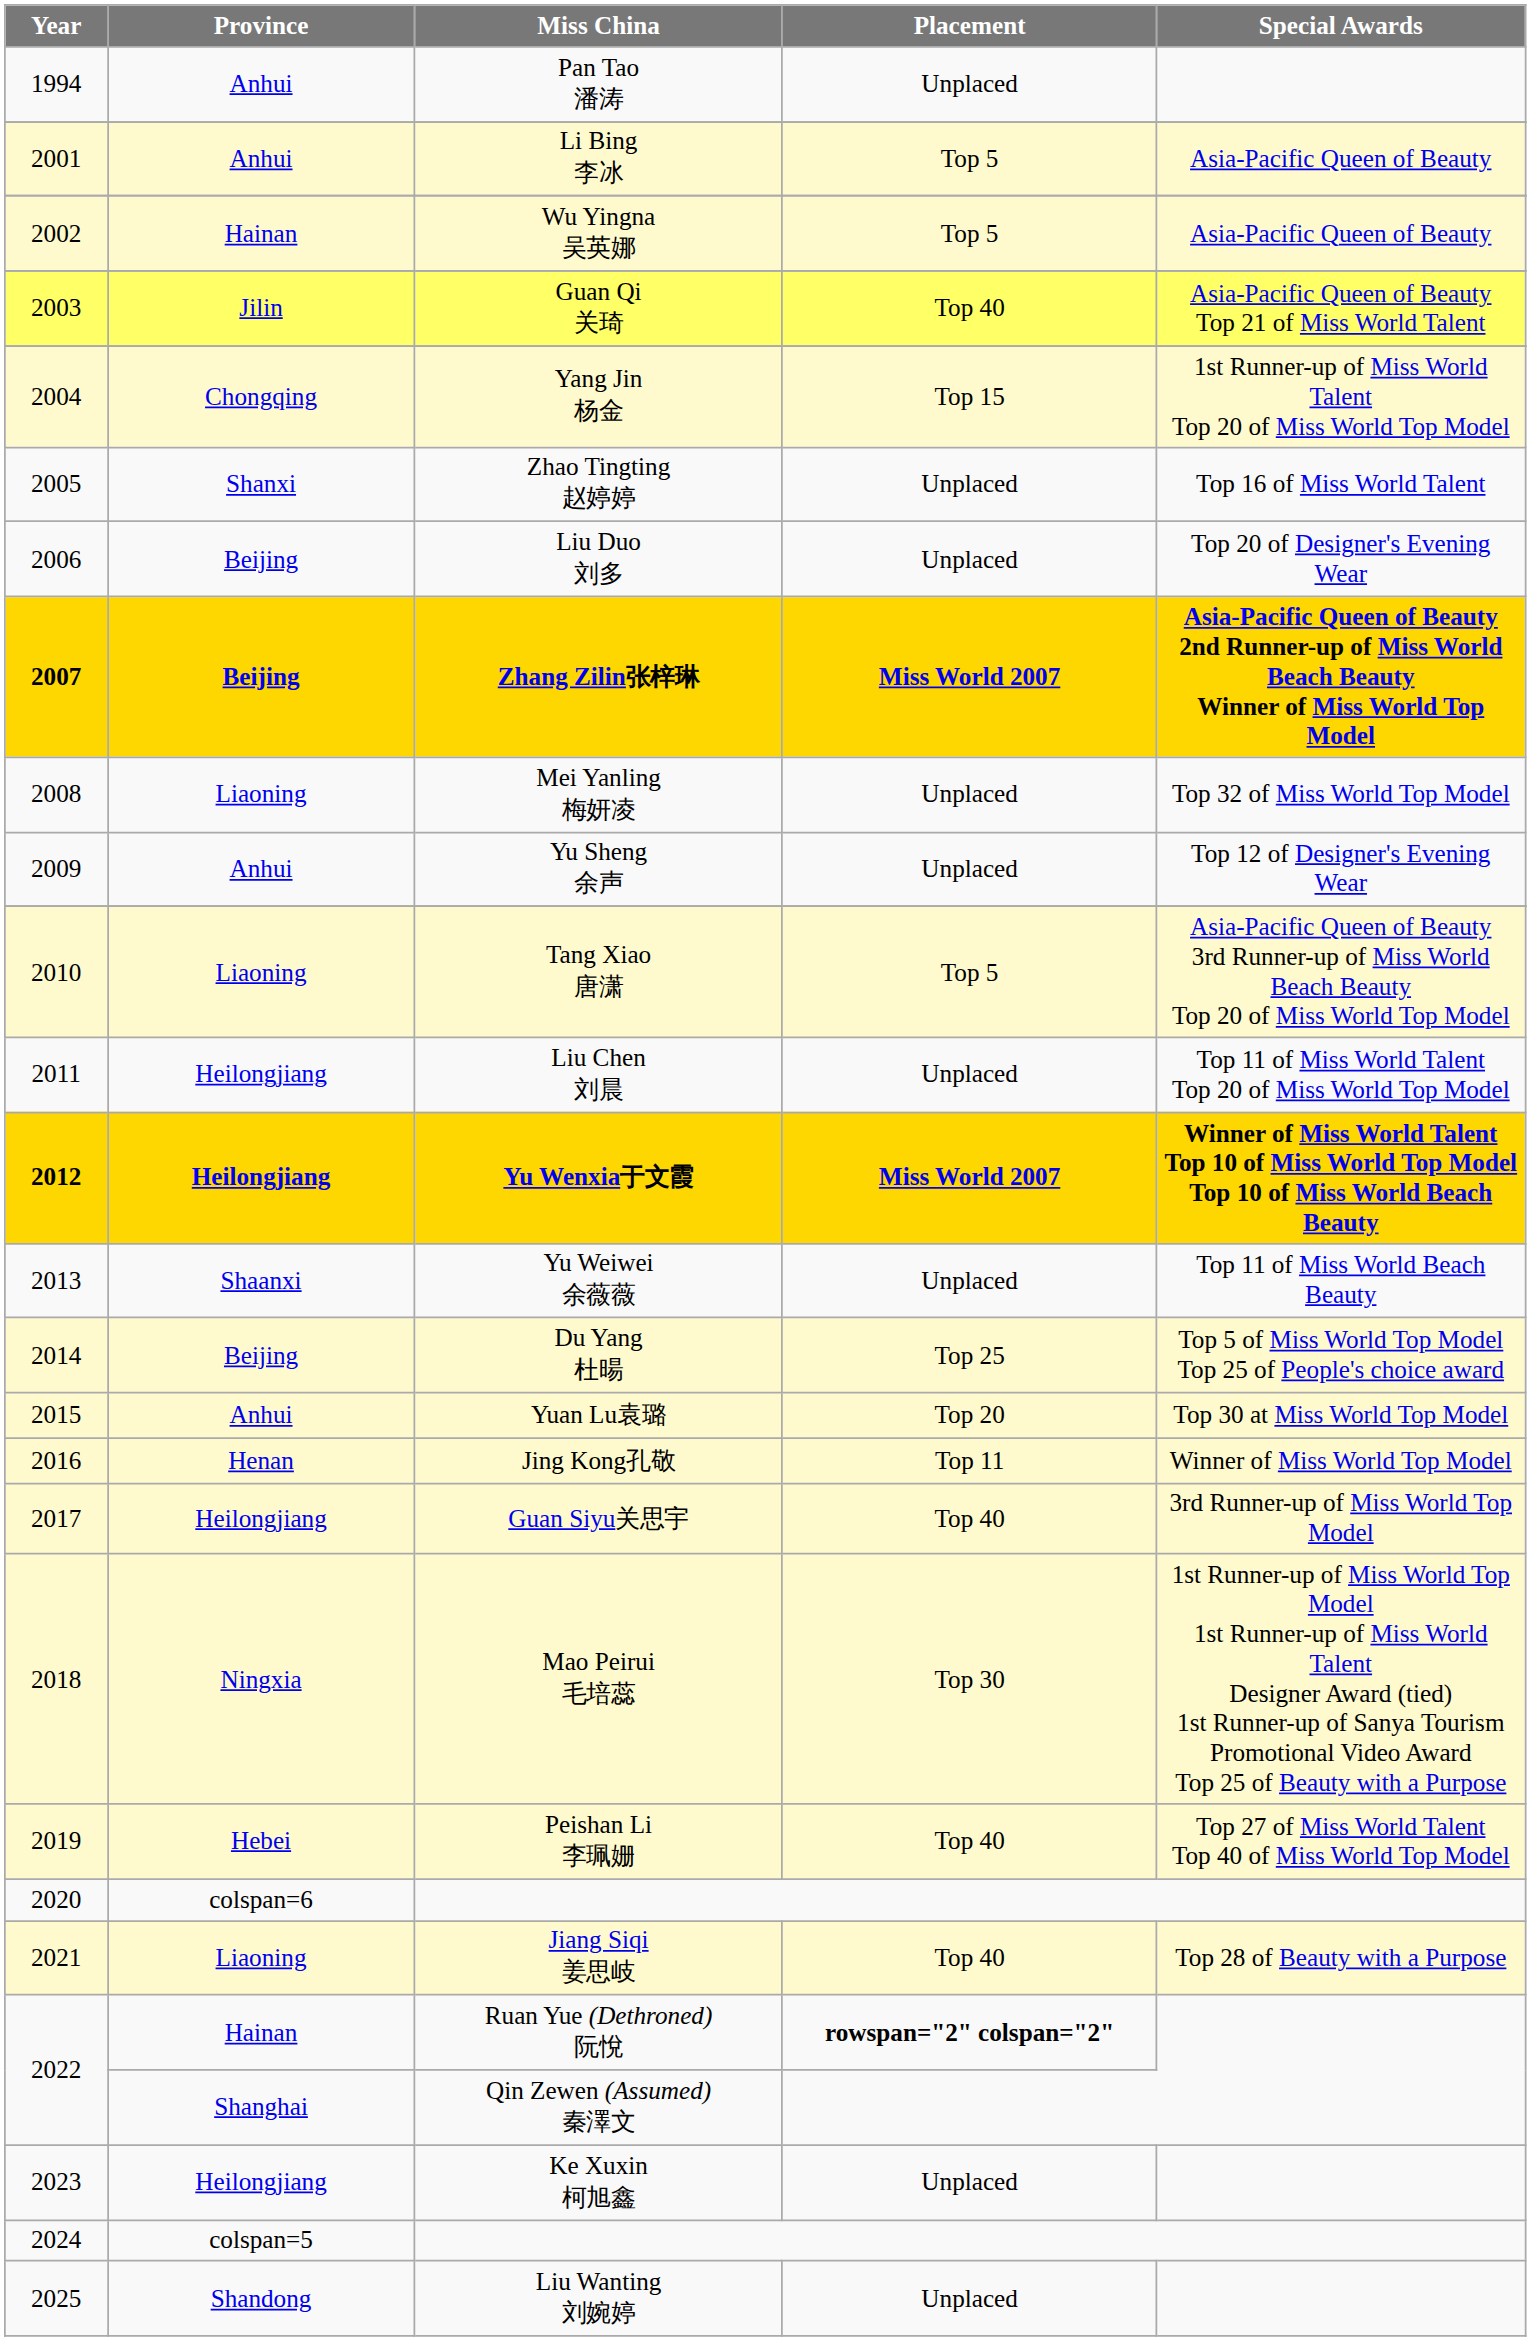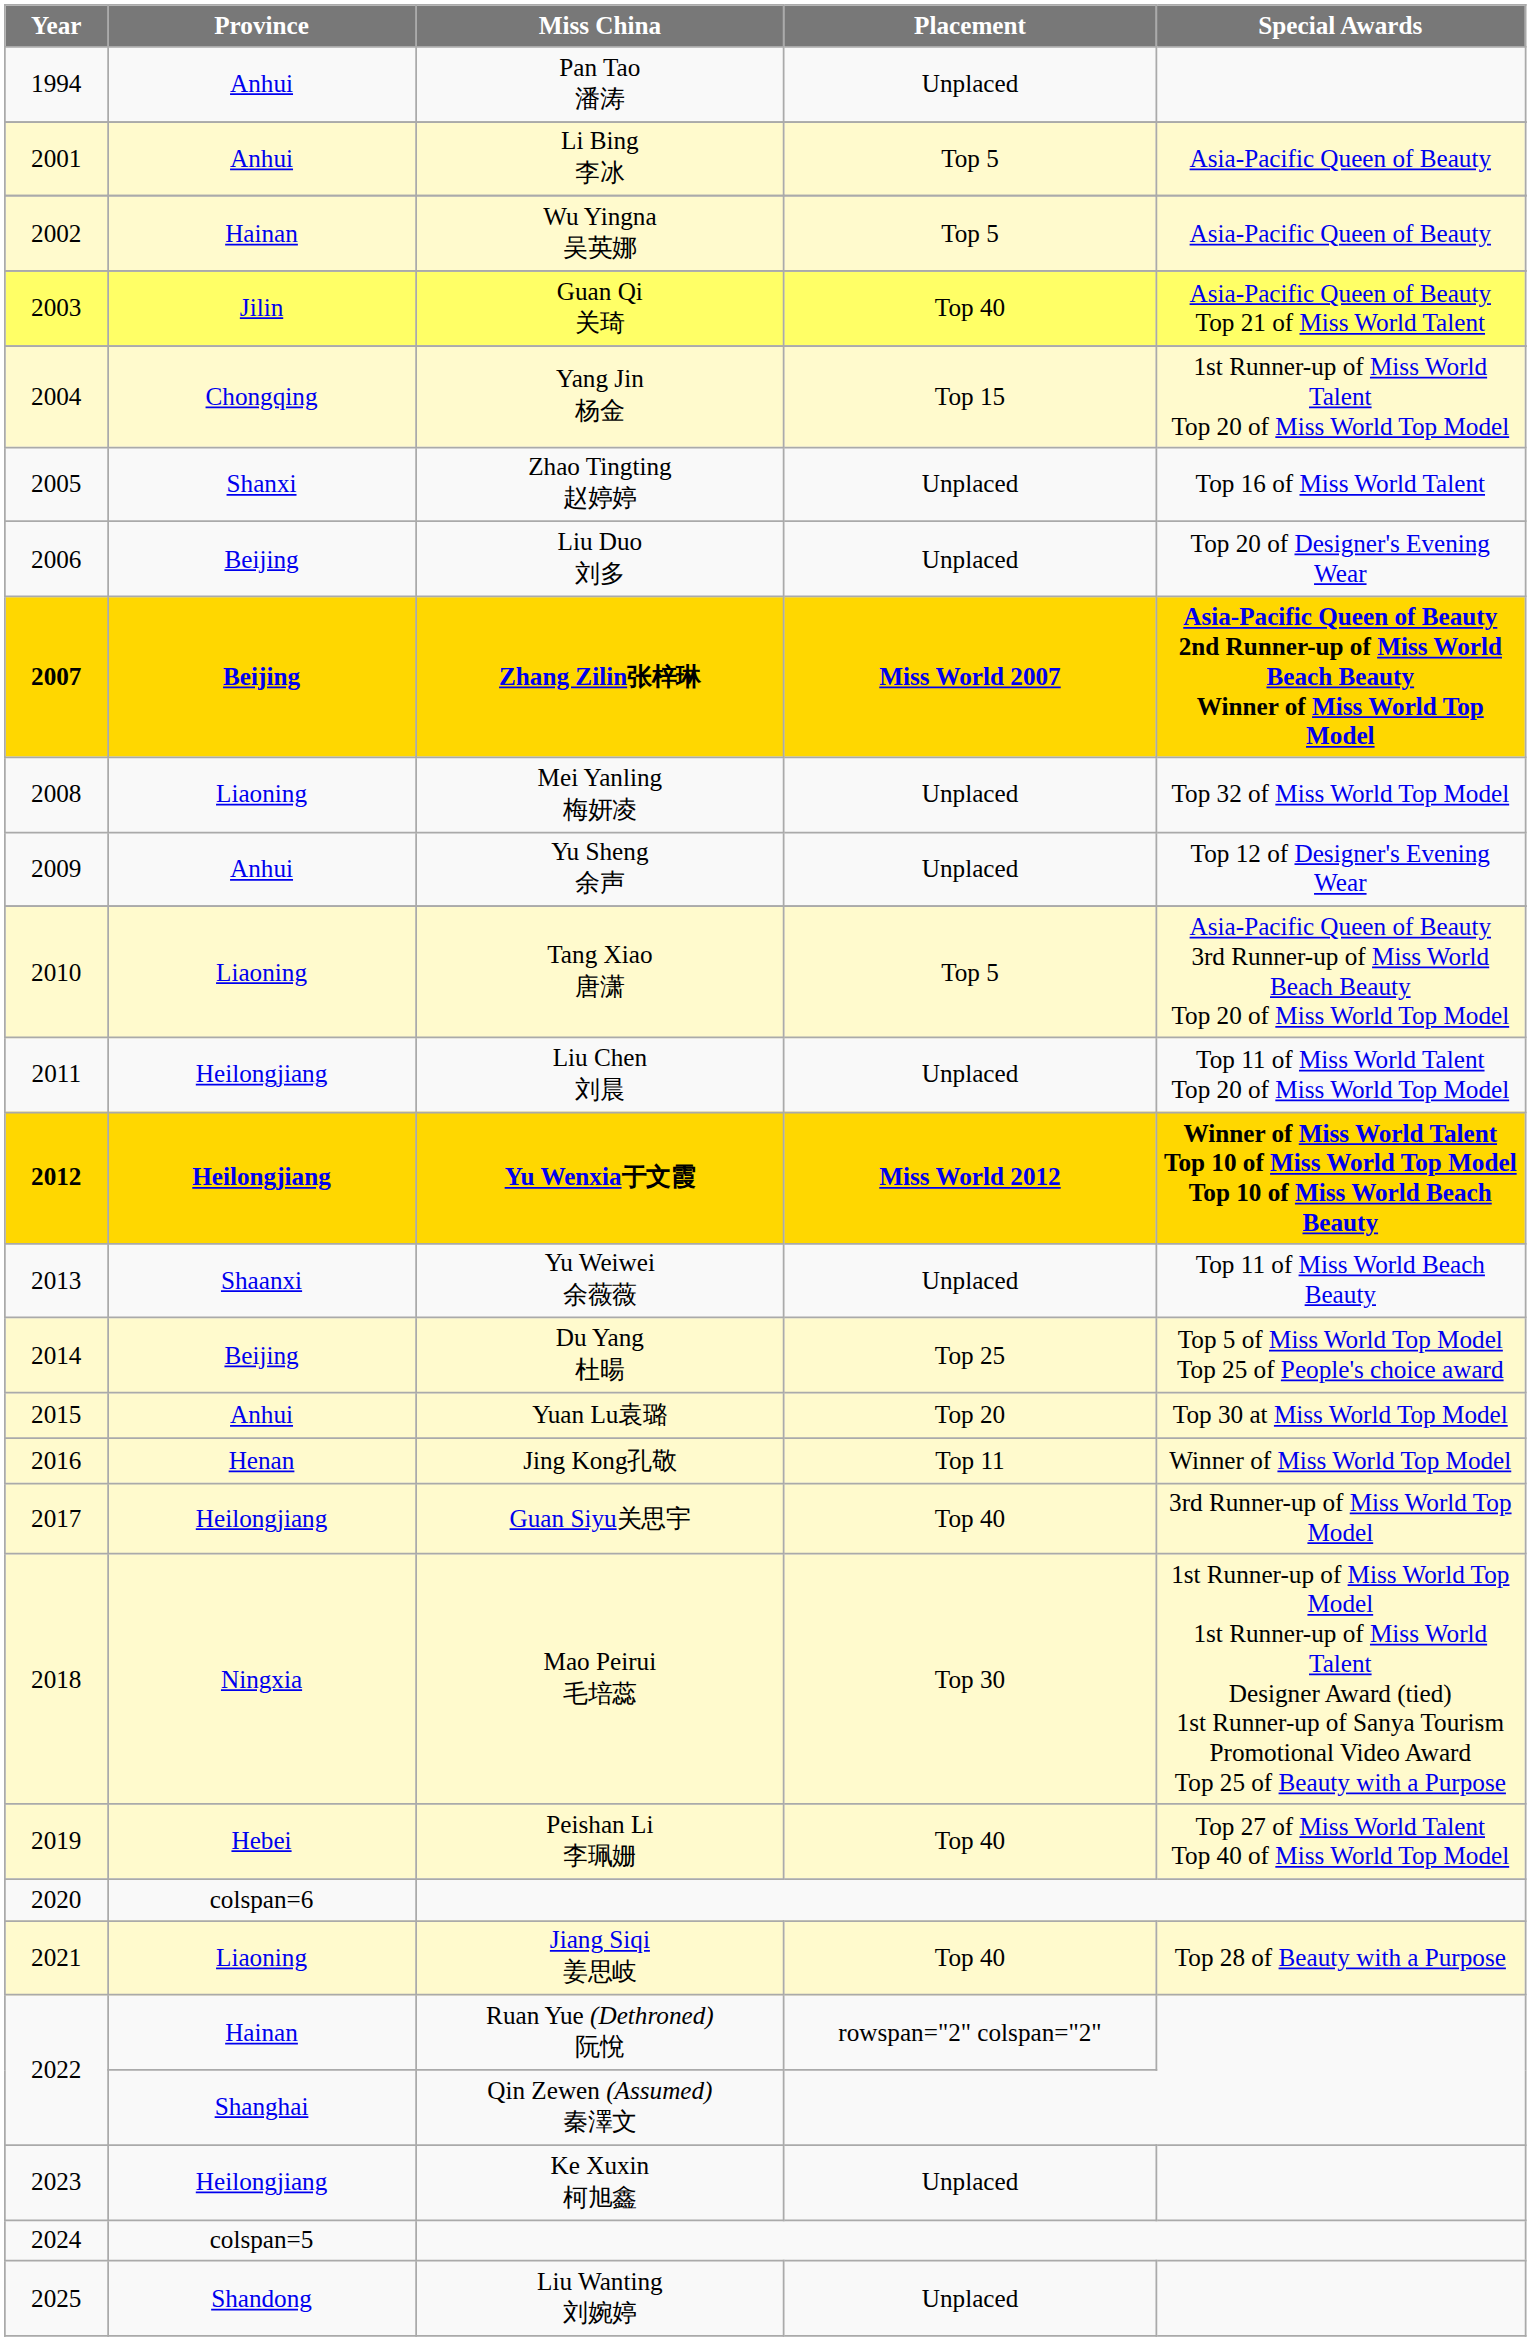(970, 1177) Miss World 2007 -> (970, 1177) Miss World 2012
(970, 2032) bold -> (970, 2032) normal
